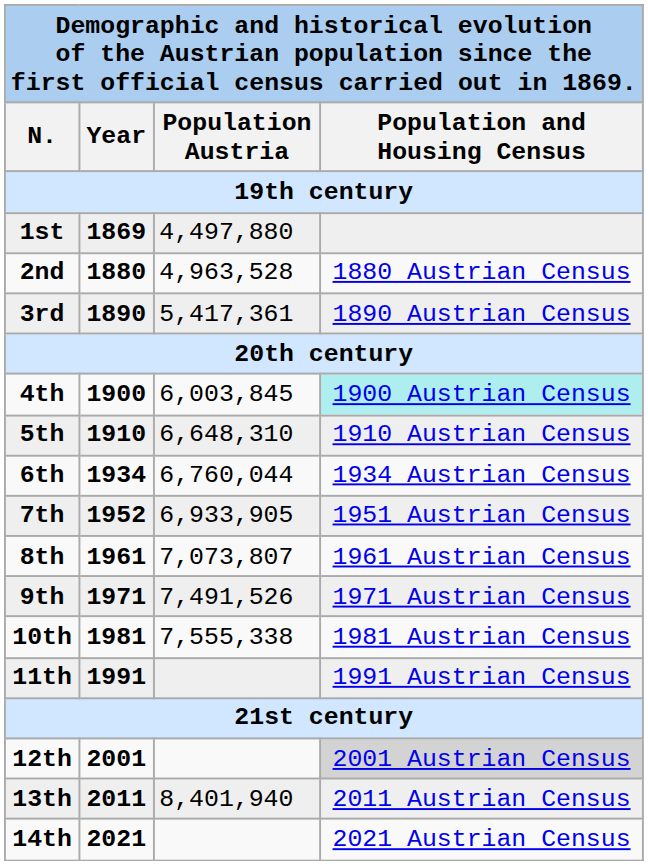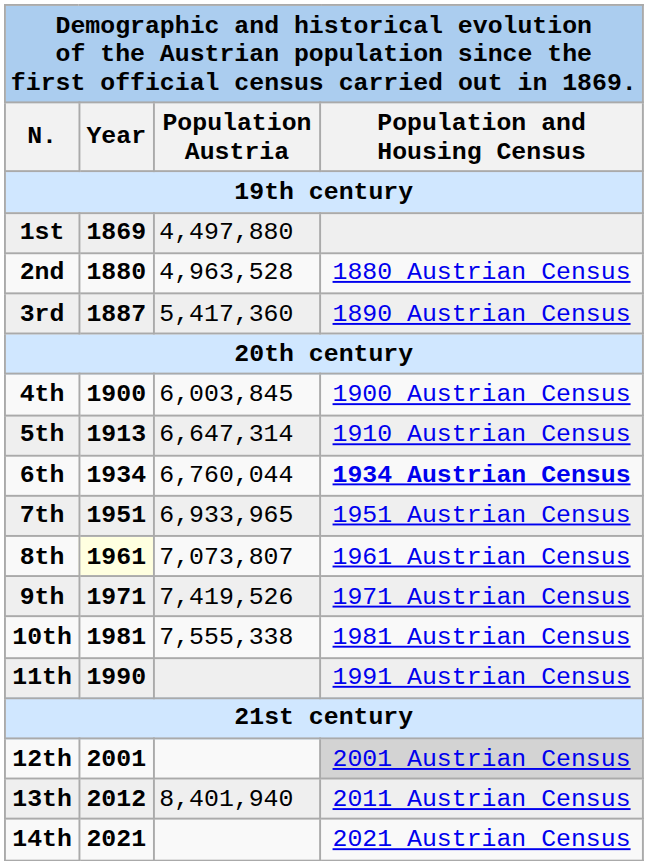(116, 313) 1890 -> (116, 313) 1887
(226, 313) 5,417,361 -> (226, 313) 5,417,360
(482, 394) paleturquoise background -> (482, 394) no background
(116, 435) 1910 -> (116, 435) 1913
(226, 435) 6,648,310 -> (226, 435) 6,647,314
(482, 475) normal -> (482, 475) bold
(116, 516) 1952 -> (116, 516) 1951
(226, 516) 6,933,905 -> (226, 516) 6,933,965
(116, 556) no background -> (116, 556) lightyellow background
(226, 597) 7,491,526 -> (226, 597) 7,419,526
(116, 678) 1991 -> (116, 678) 1990
(116, 799) 2011 -> (116, 799) 2012
